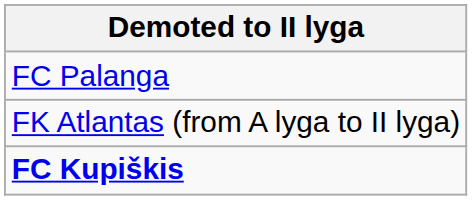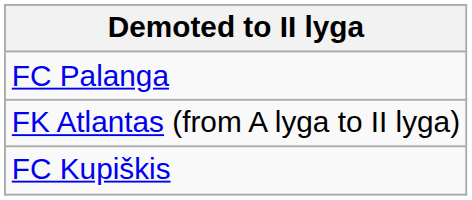(98, 169) bold -> (91, 169) normal
